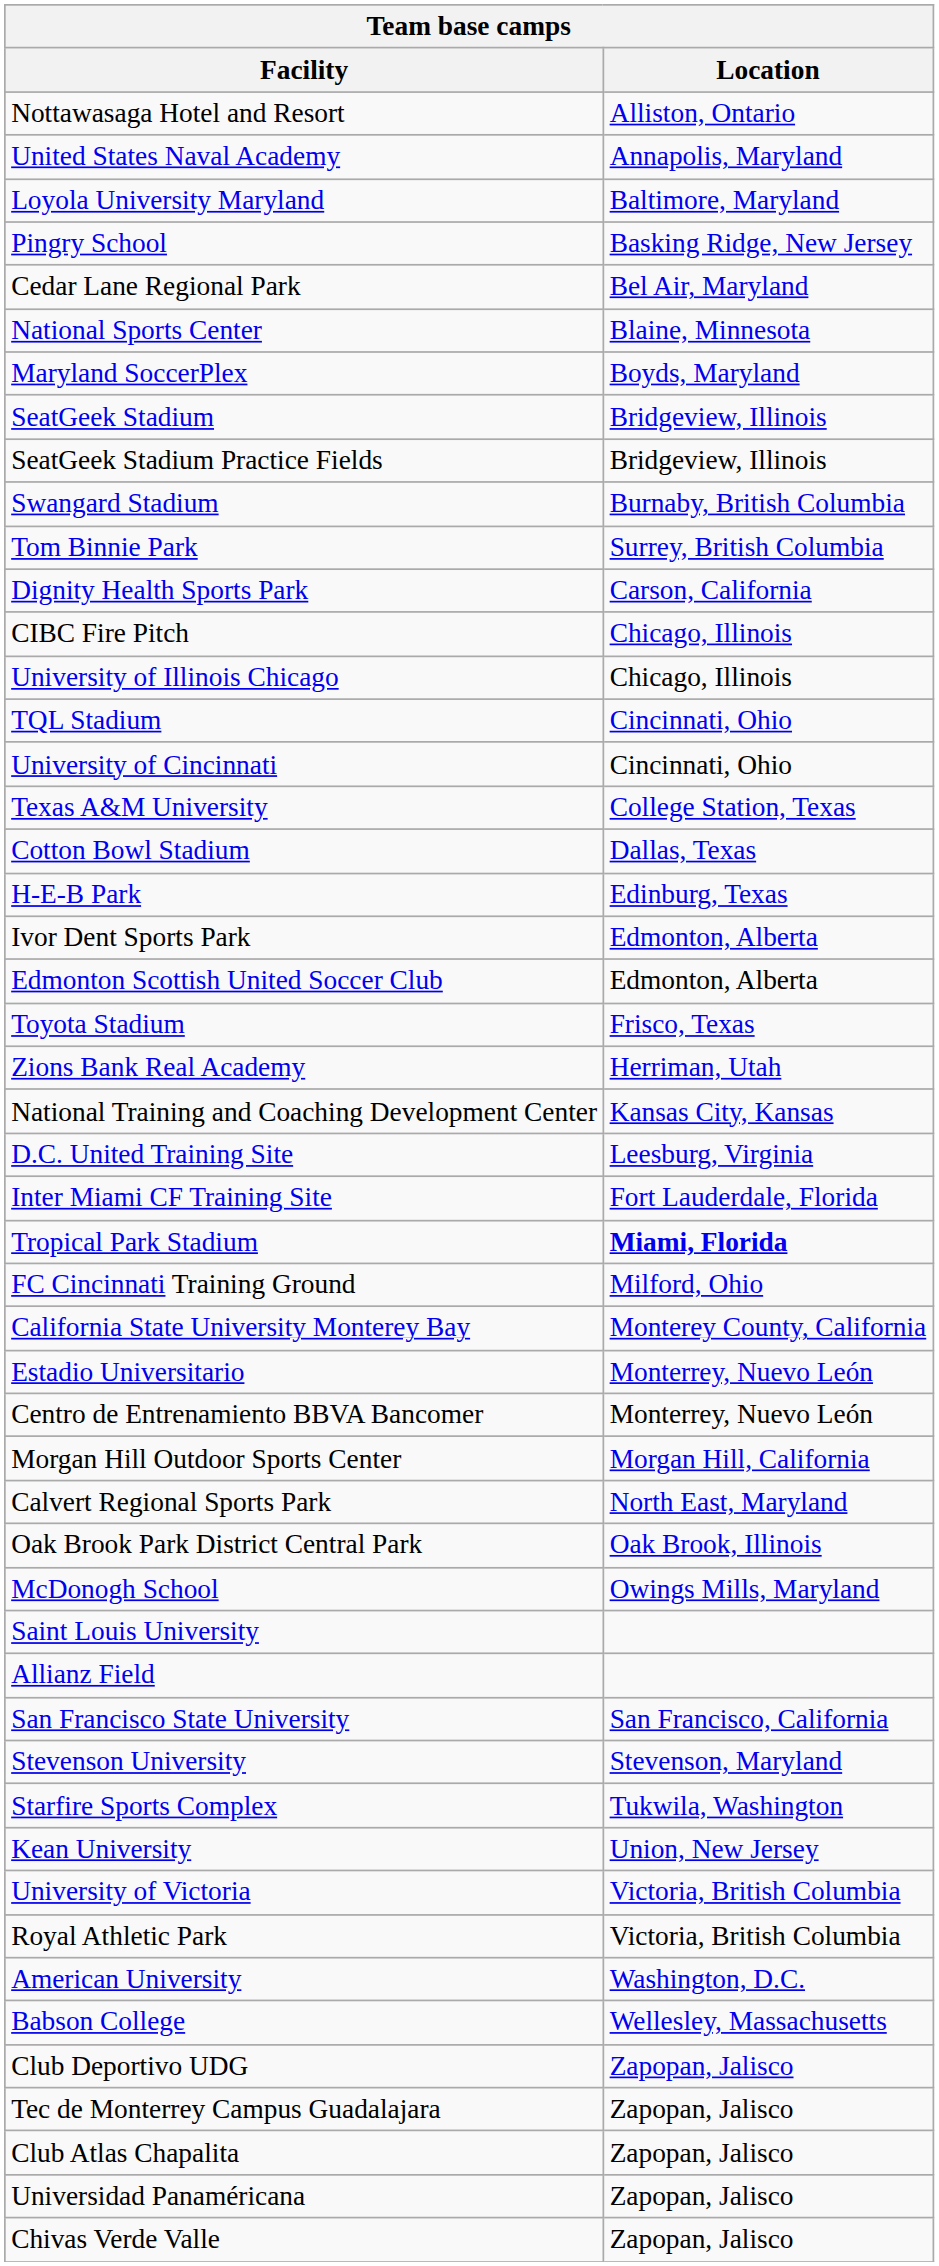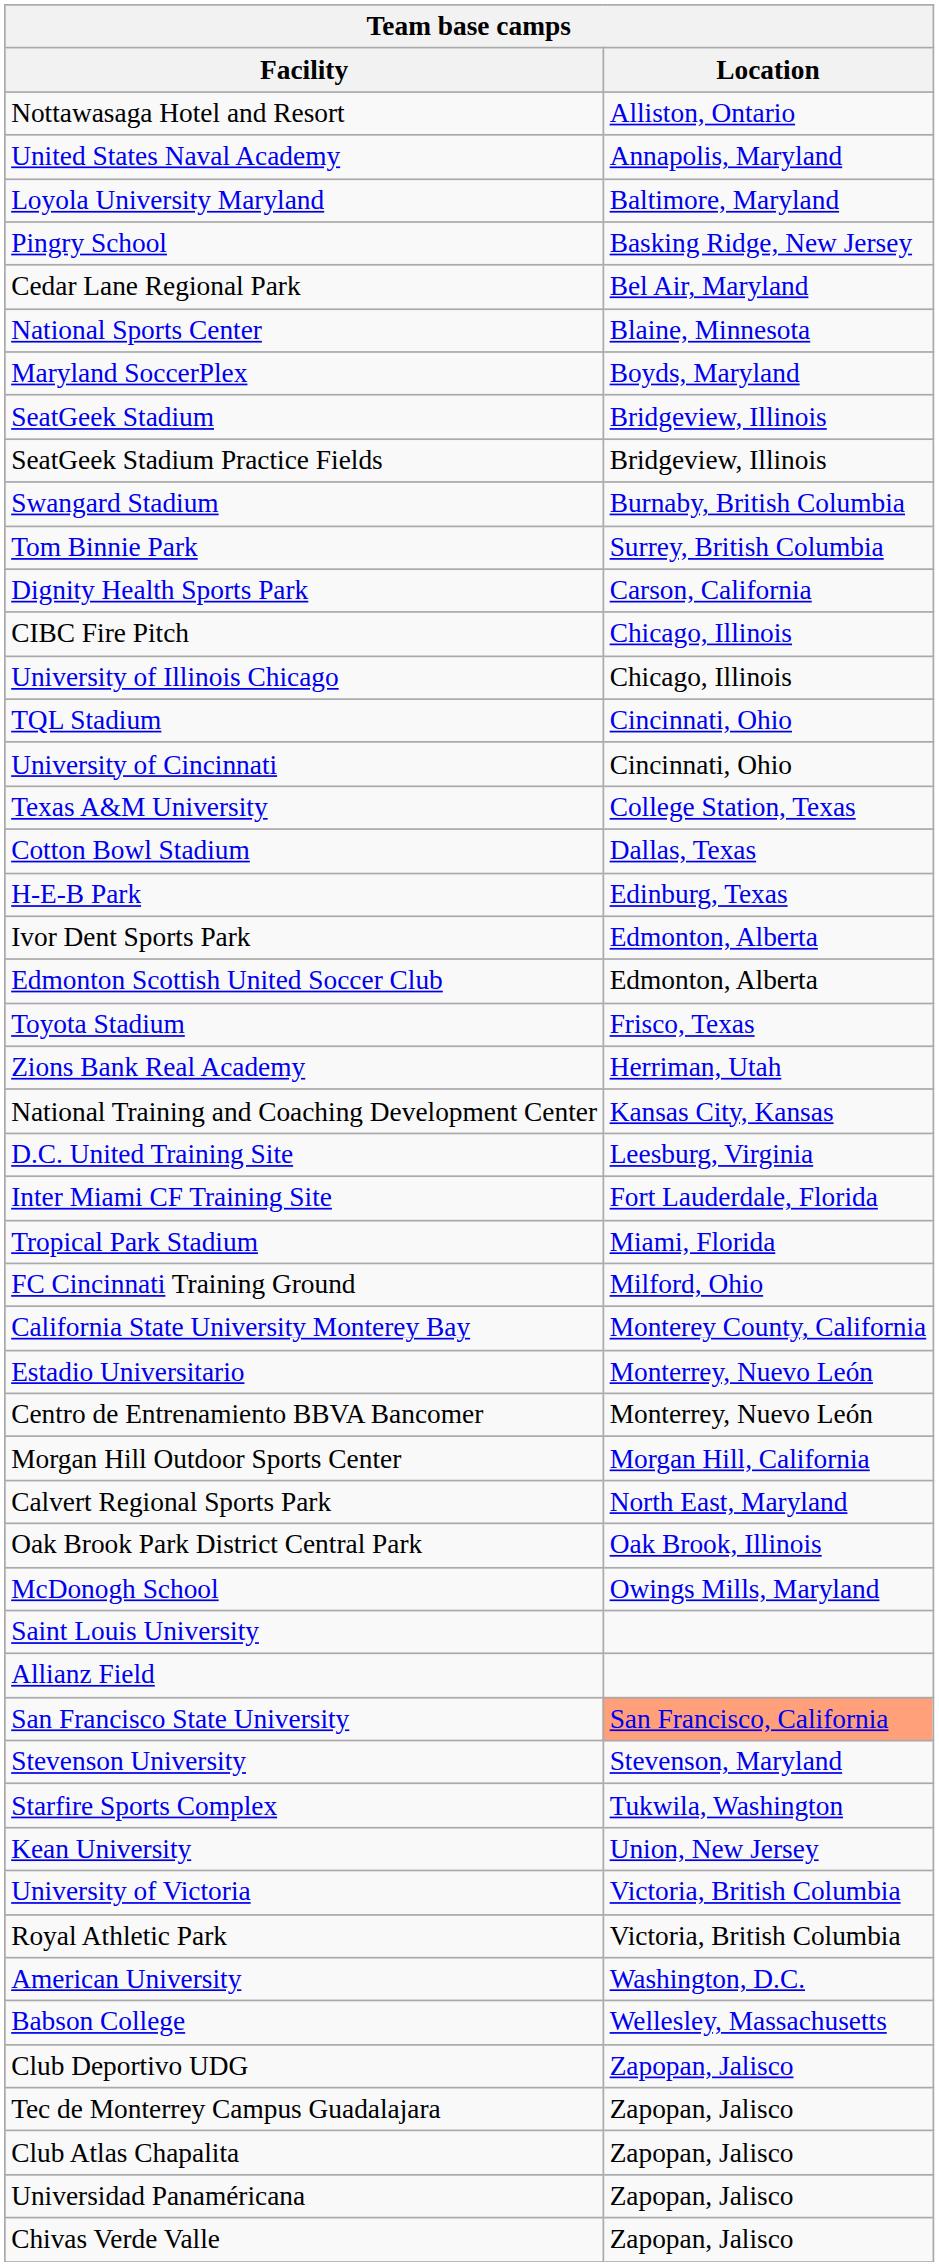(699, 1241) bold -> (692, 1241) normal
(749, 1718) no background -> (749, 1718) lightsalmon background
